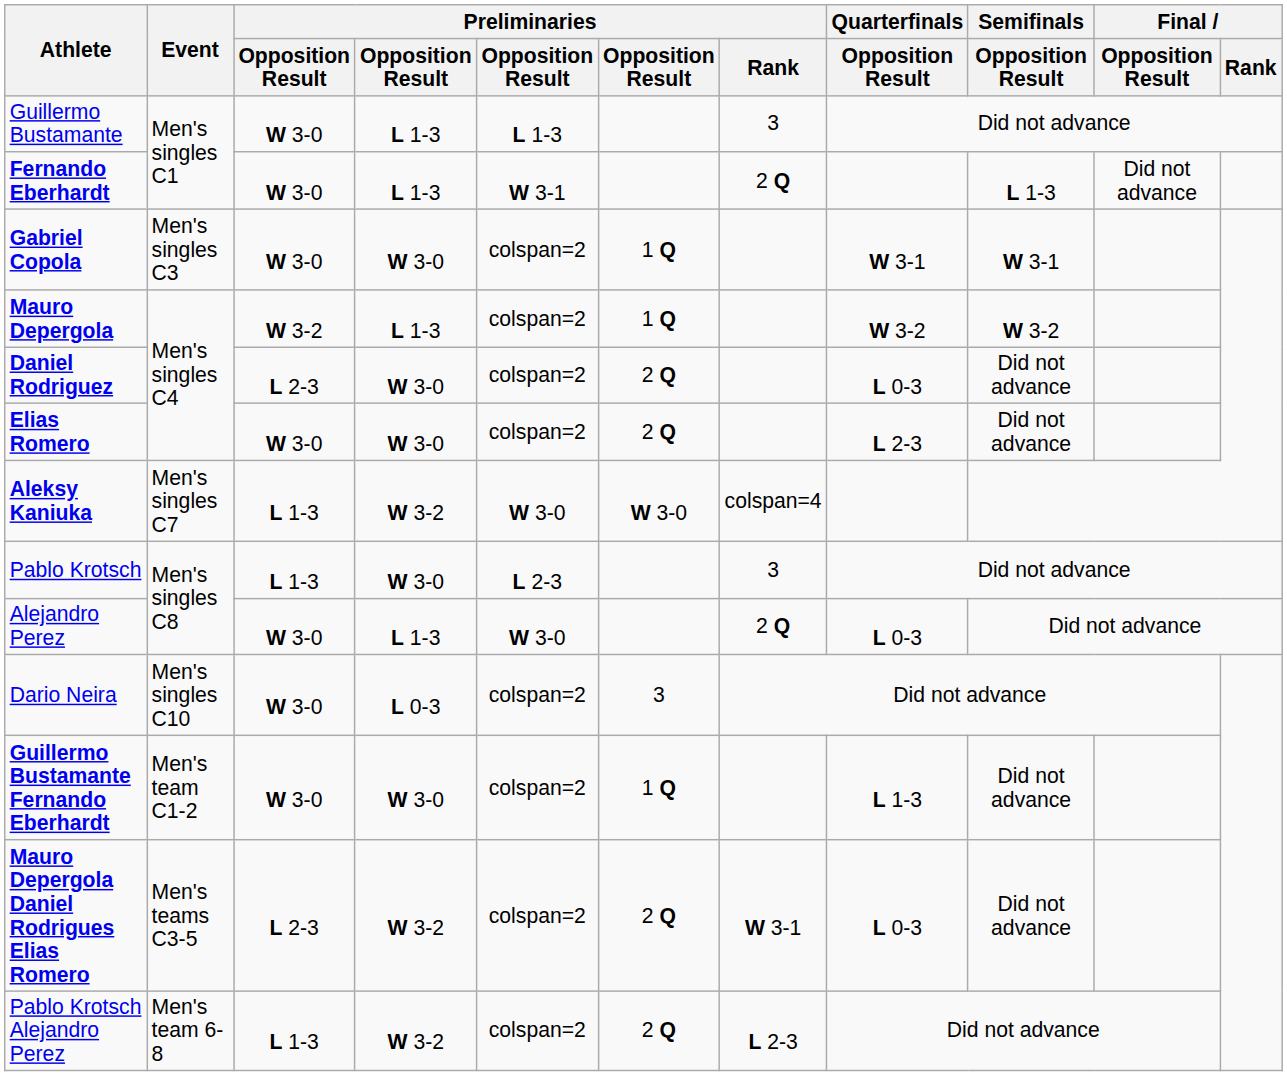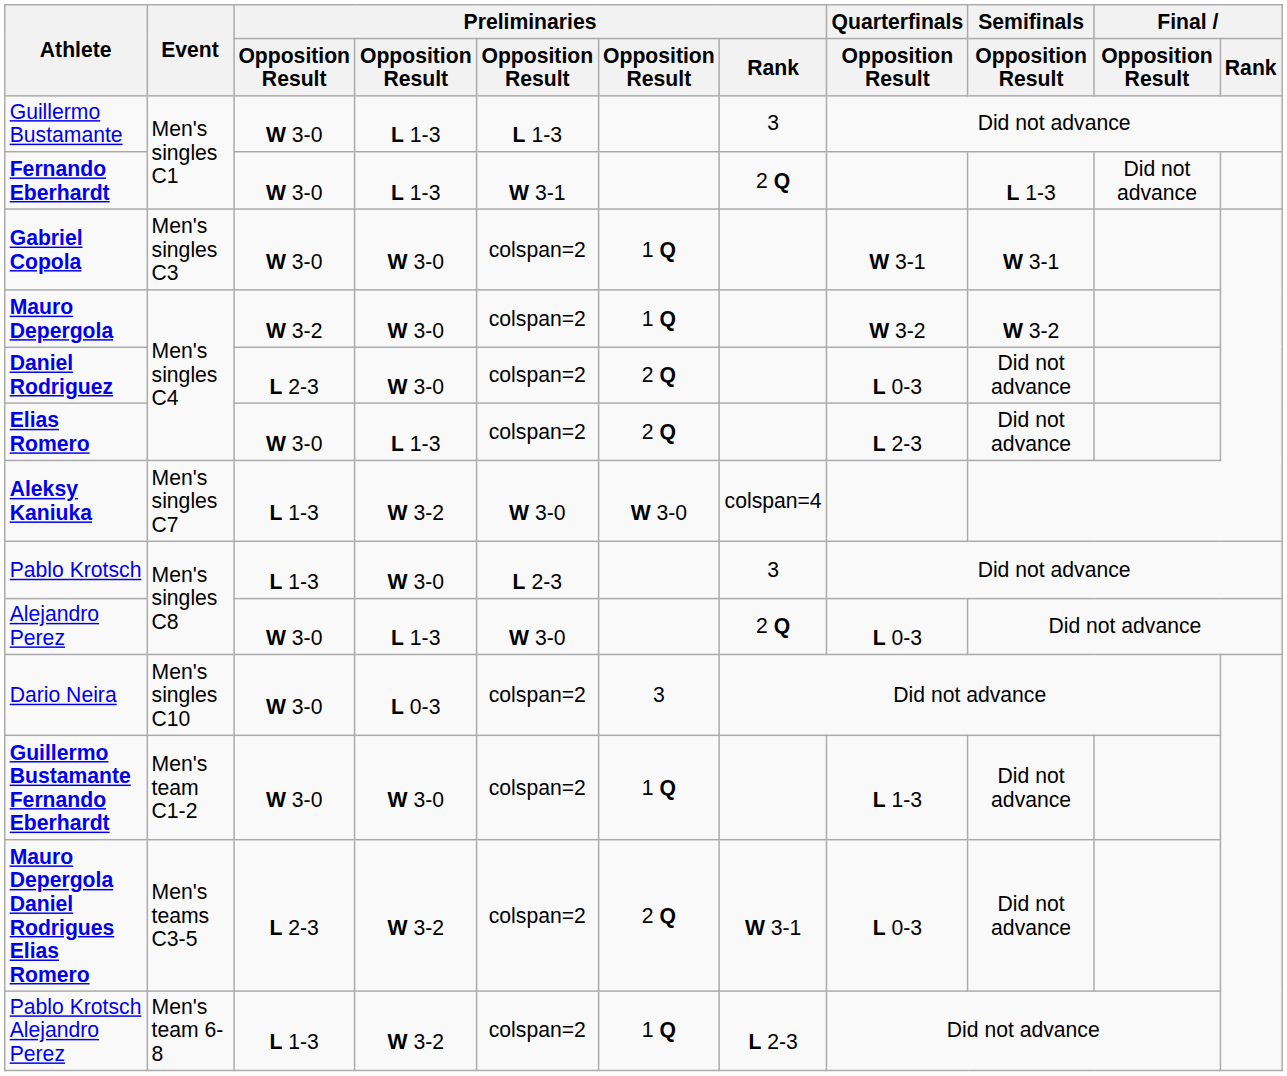(416, 330) L 1-3 -> (416, 330) W 3-0
(416, 444) W 3-0 -> (416, 444) L 1-3
(659, 1031) 2 Q -> (659, 1031) 1 Q
